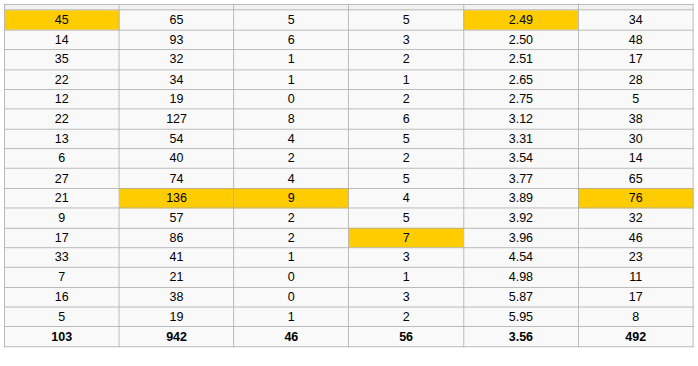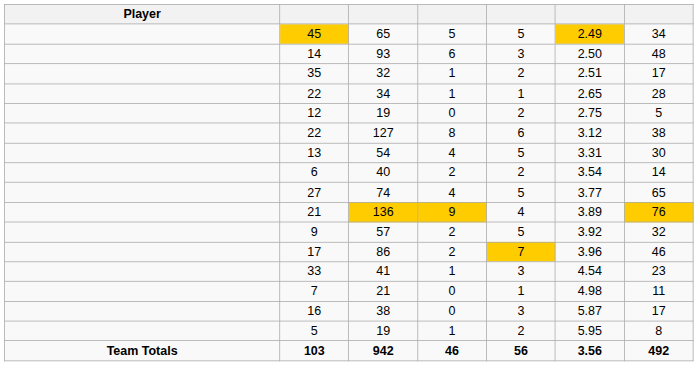+ column: (142, 14)
